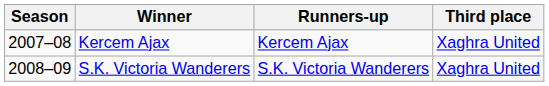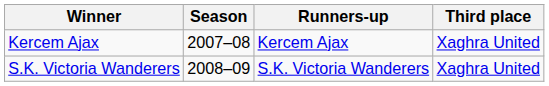columns swapped: (40, 17) <-> (164, 17)
